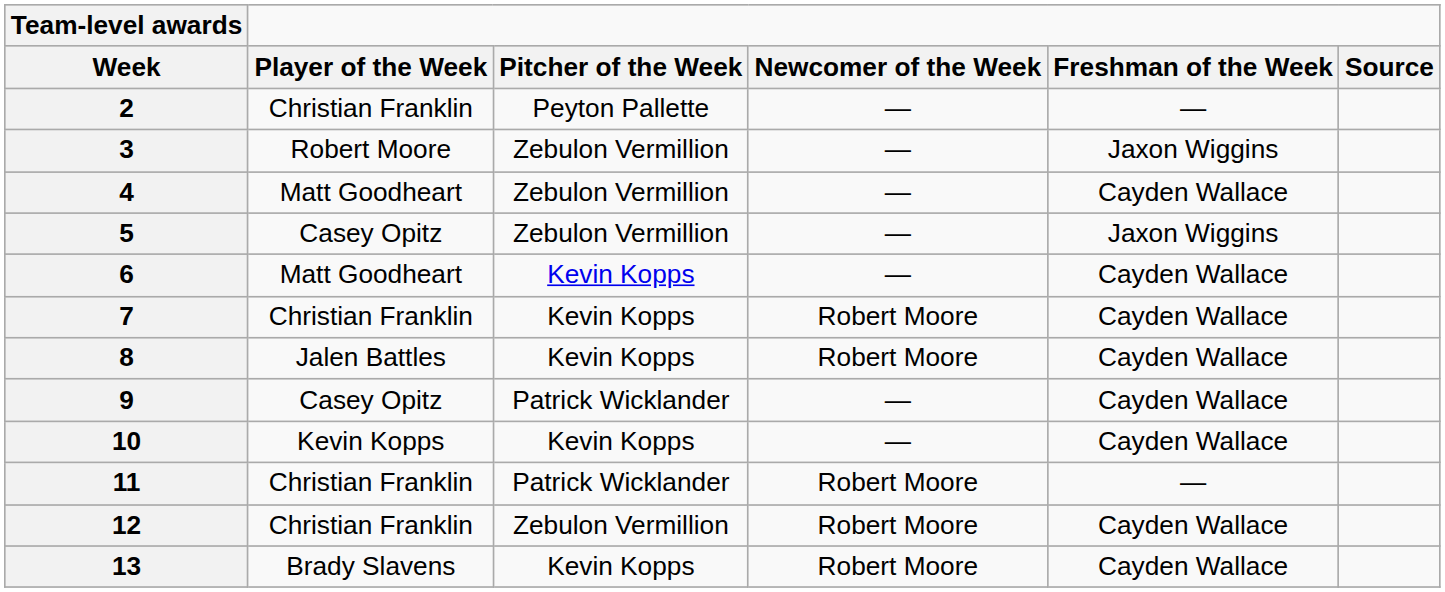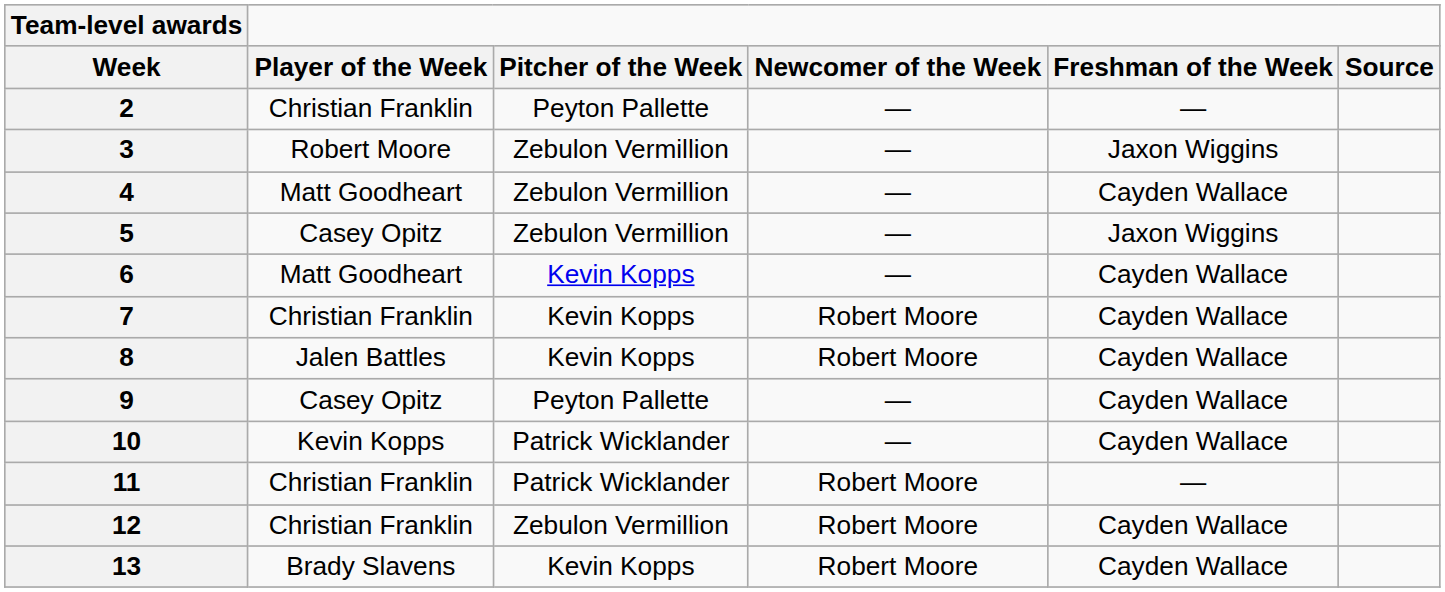(621, 399) Patrick Wicklander -> (621, 399) Peyton Pallette
(621, 441) Kevin Kopps -> (621, 441) Patrick Wicklander
